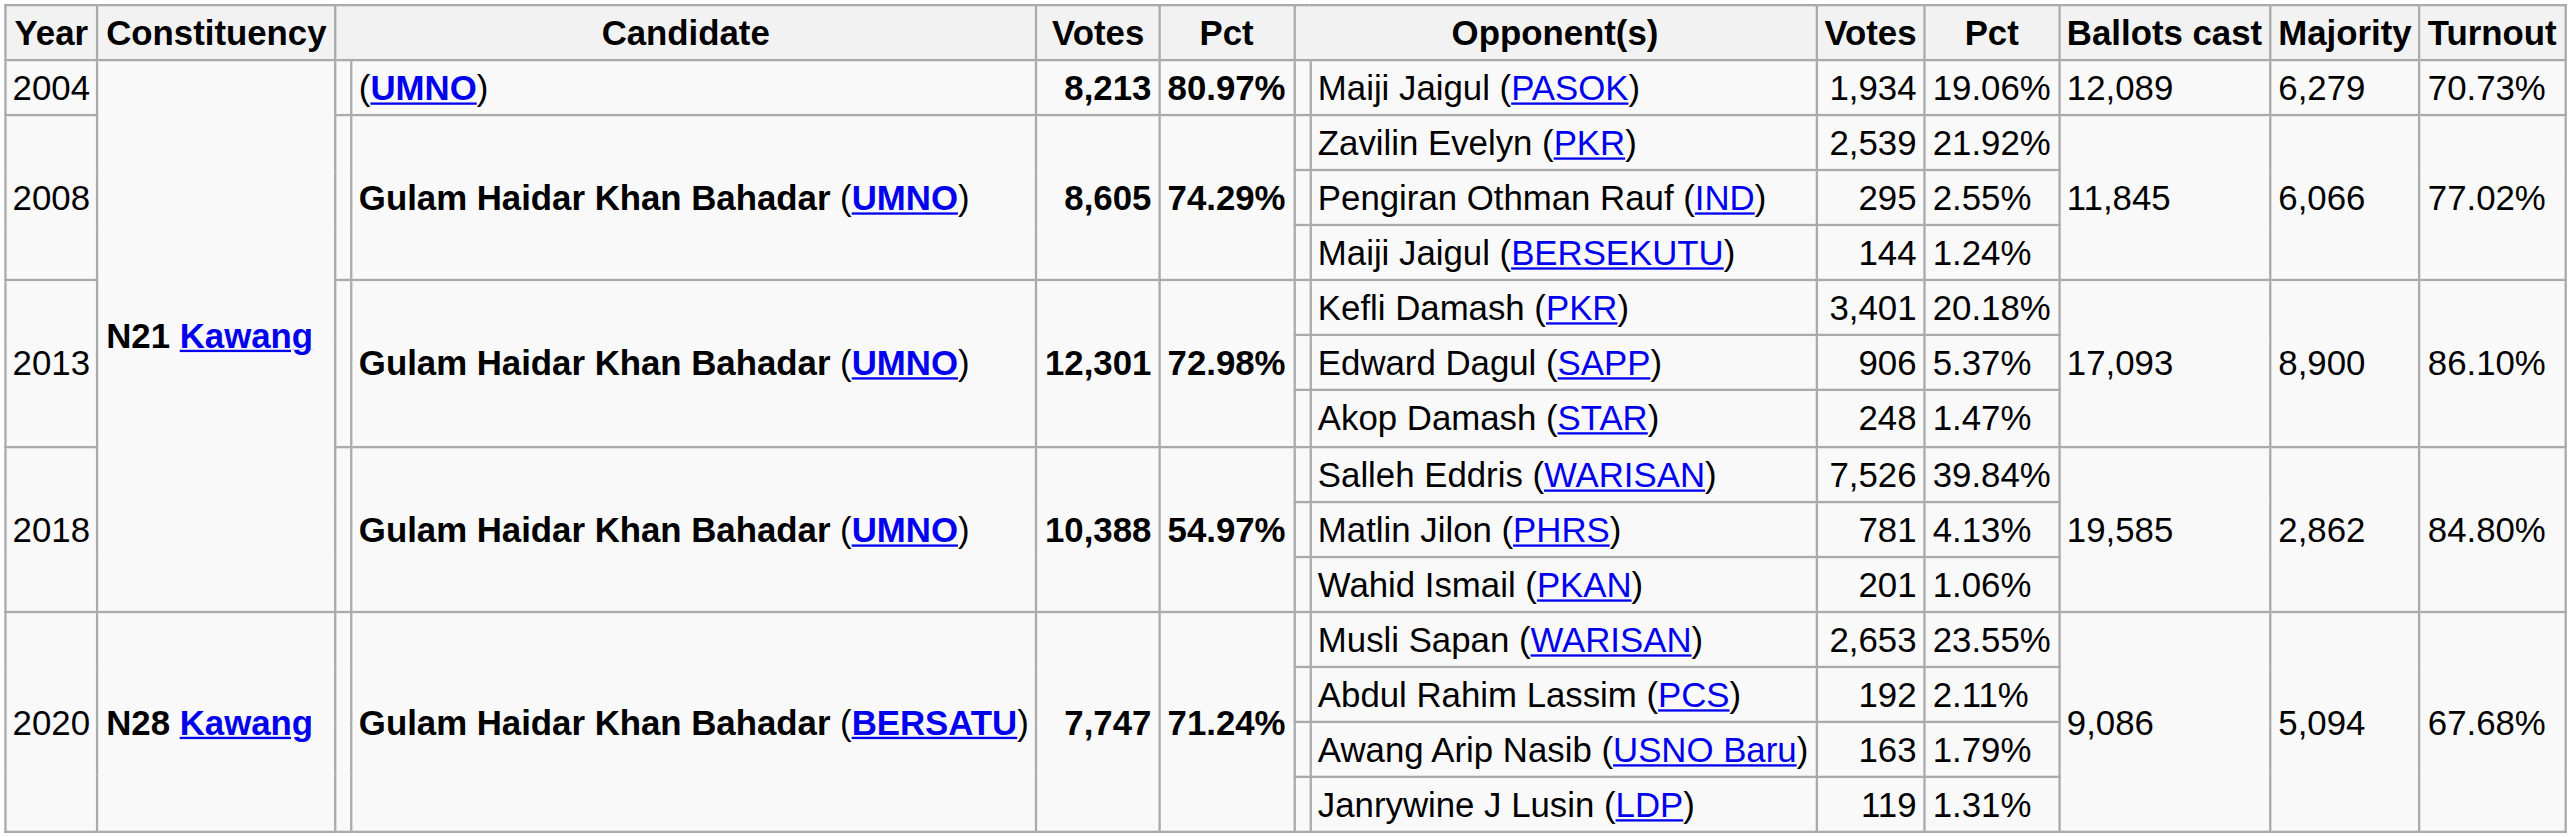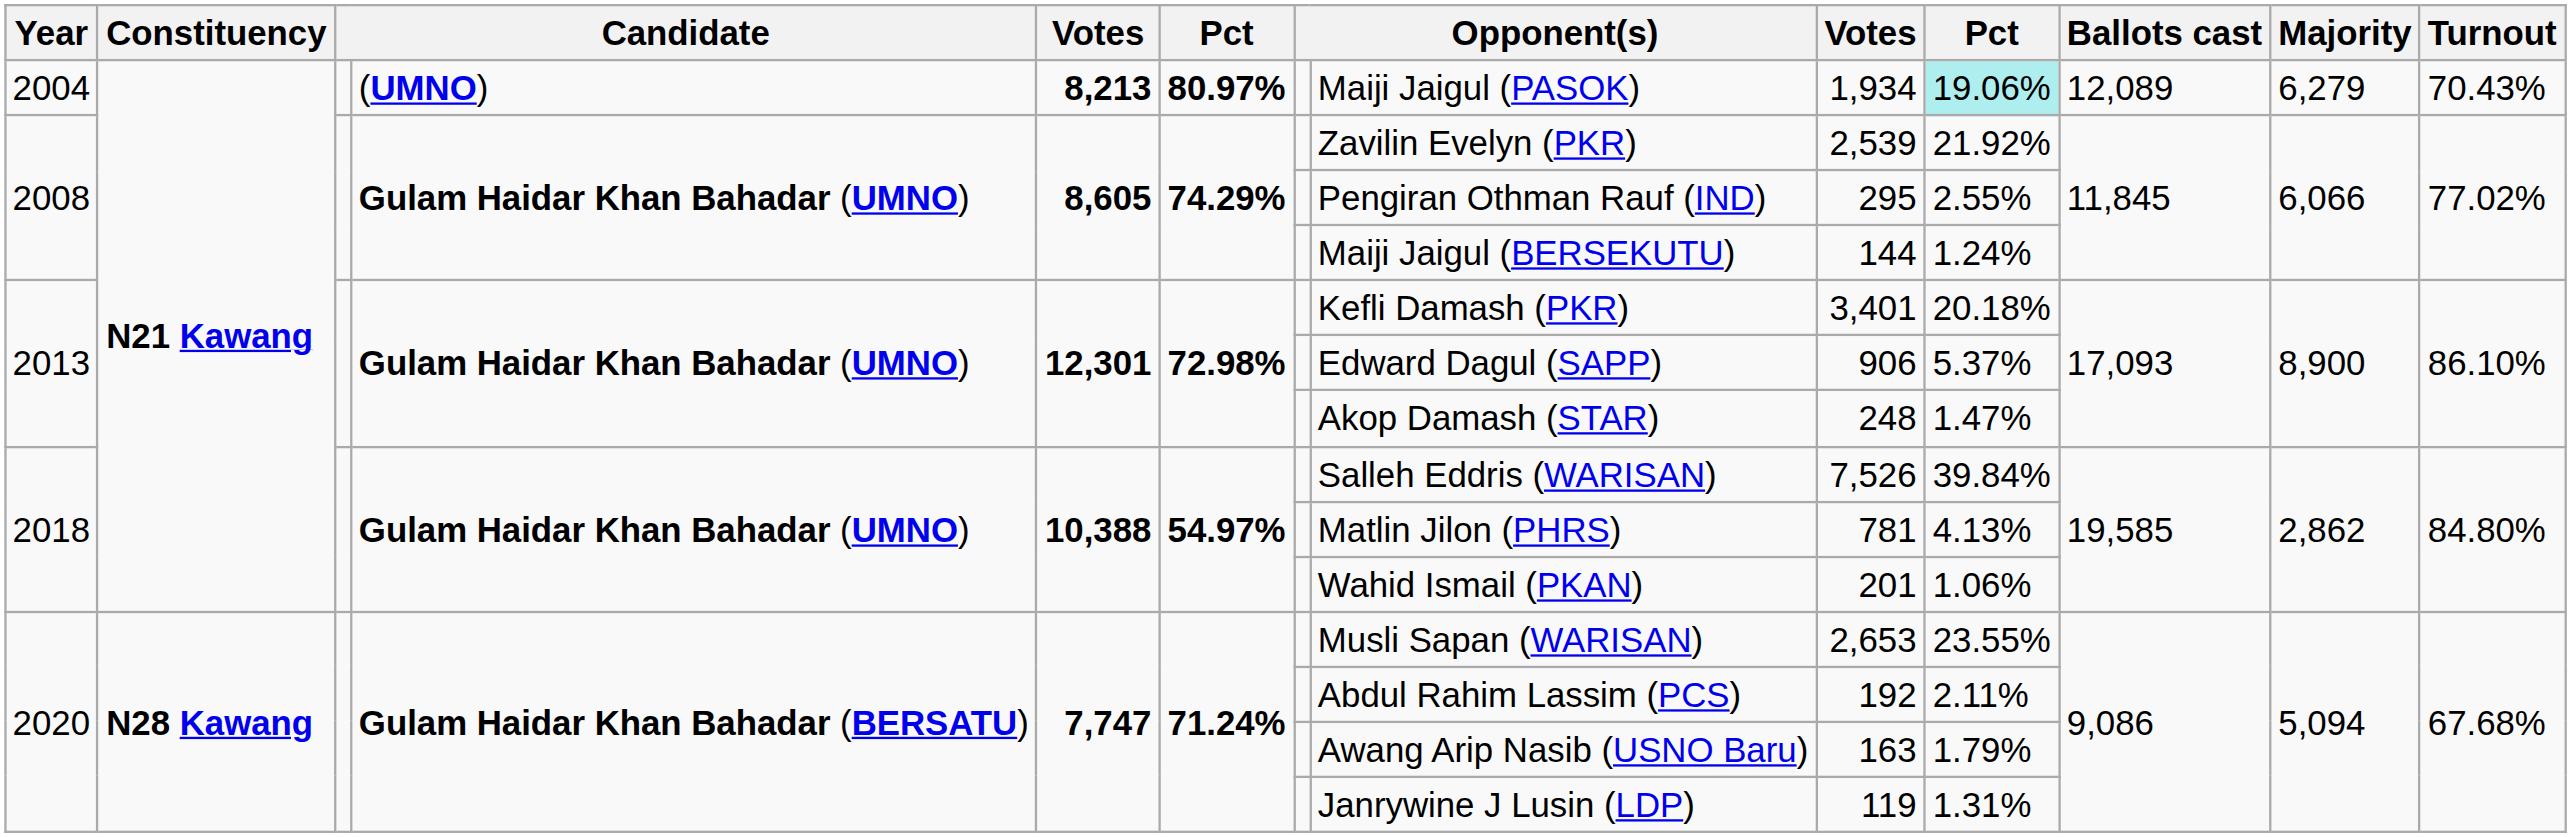(1992, 88) no background -> (1992, 88) paleturquoise background
(2487, 88) 70.73% -> (2487, 88) 70.43%
